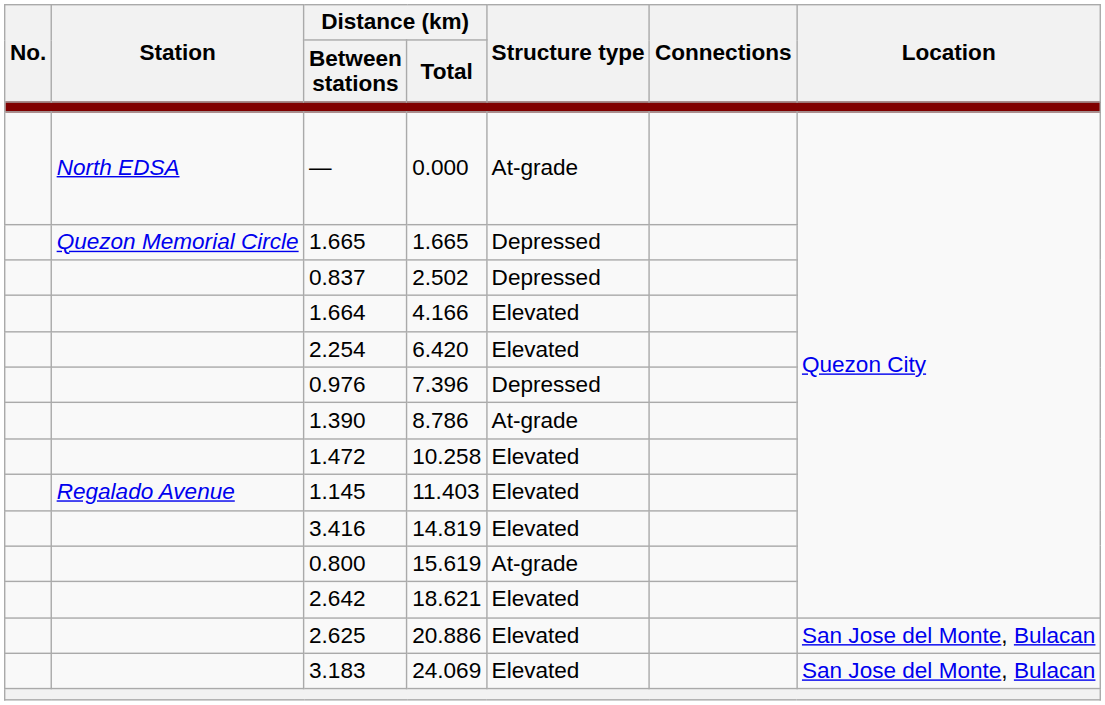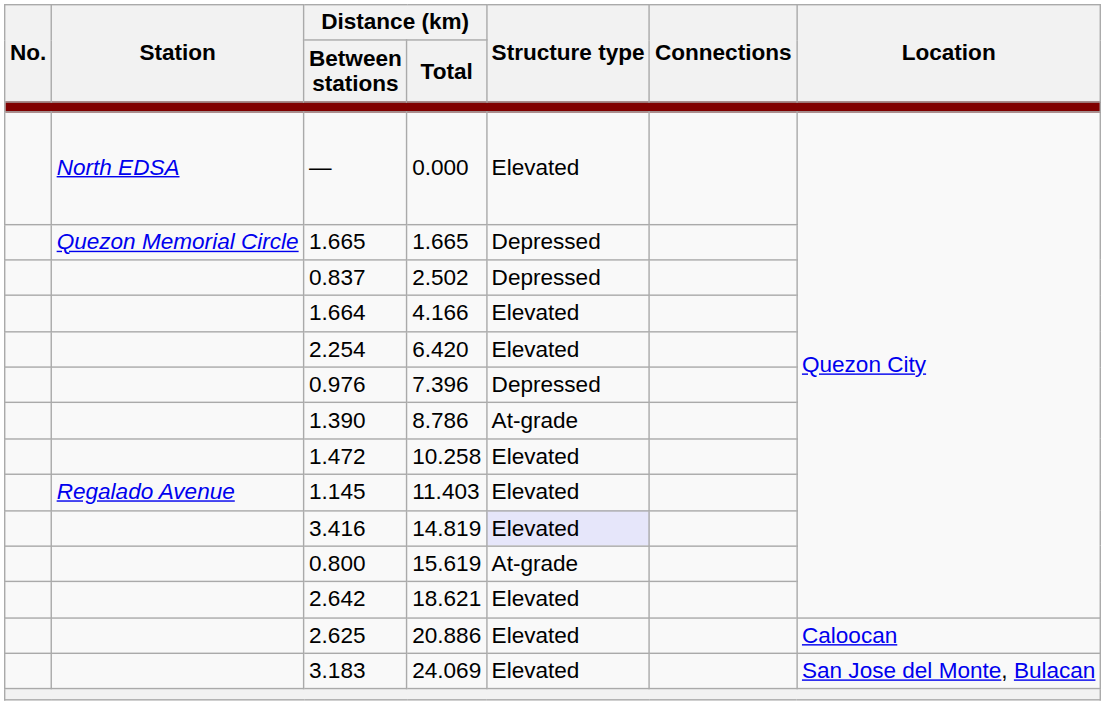(535, 167) At-grade -> (535, 167) Elevated
(535, 527) no background -> (535, 527) lavender background
(949, 635) San Jose del Monte, Bulacan -> (850, 635) Caloocan
